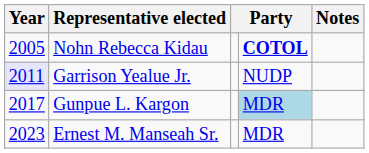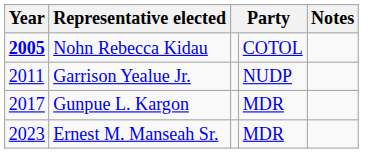(27, 47) normal -> (27, 47) bold
(275, 47) bold -> (273, 47) normal
(26, 76) lavender background -> (26, 76) no background
(263, 104) lightblue background -> (263, 104) no background
